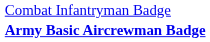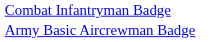(105, 30) bold -> (100, 30) normal
